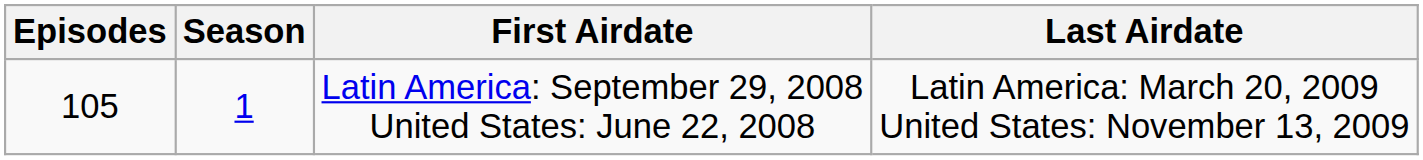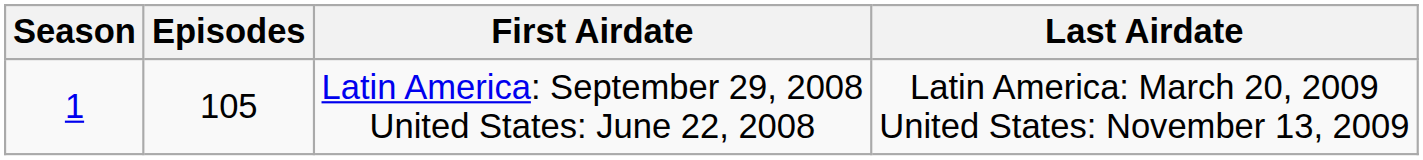columns swapped: (244, 31) <-> (90, 31)
